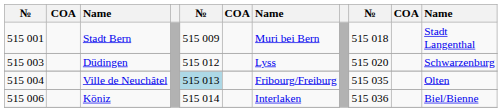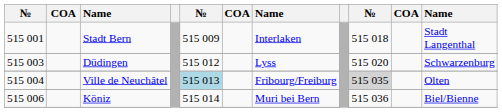(287, 37) Muri bei Bern -> (278, 37) Interlaken
(370, 80) no background -> (370, 80) lightgrey background
(278, 98) Interlaken -> (287, 98) Muri bei Bern
